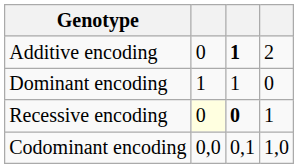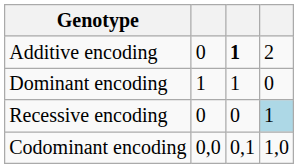(201, 115) lightyellow background -> (201, 115) no background
(235, 115) bold -> (235, 115) normal
(269, 115) no background -> (269, 115) lightblue background
